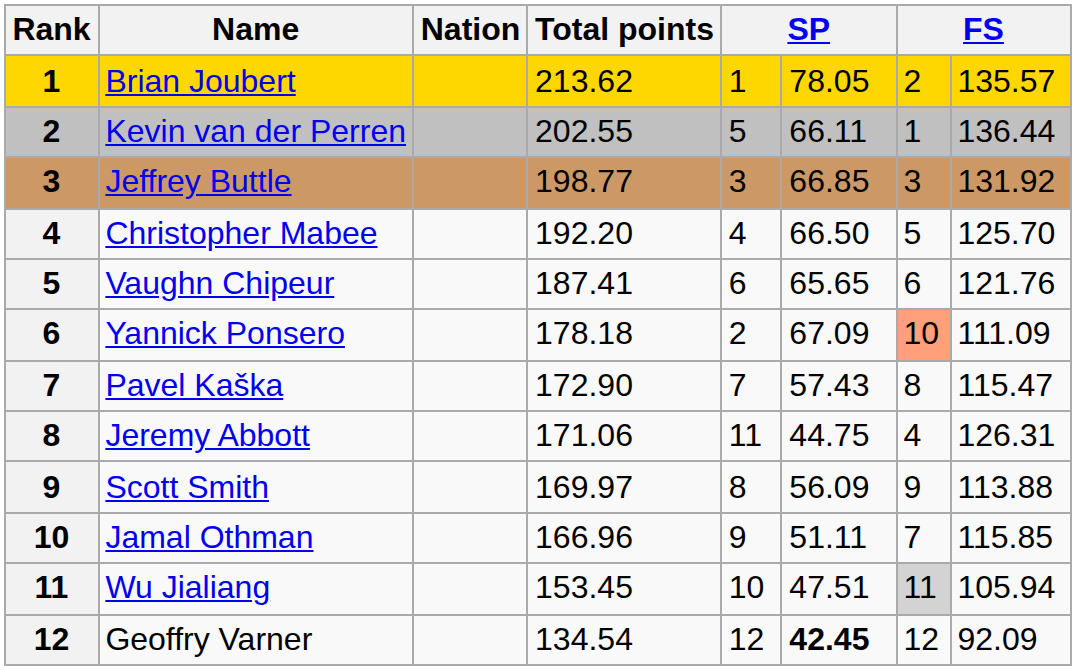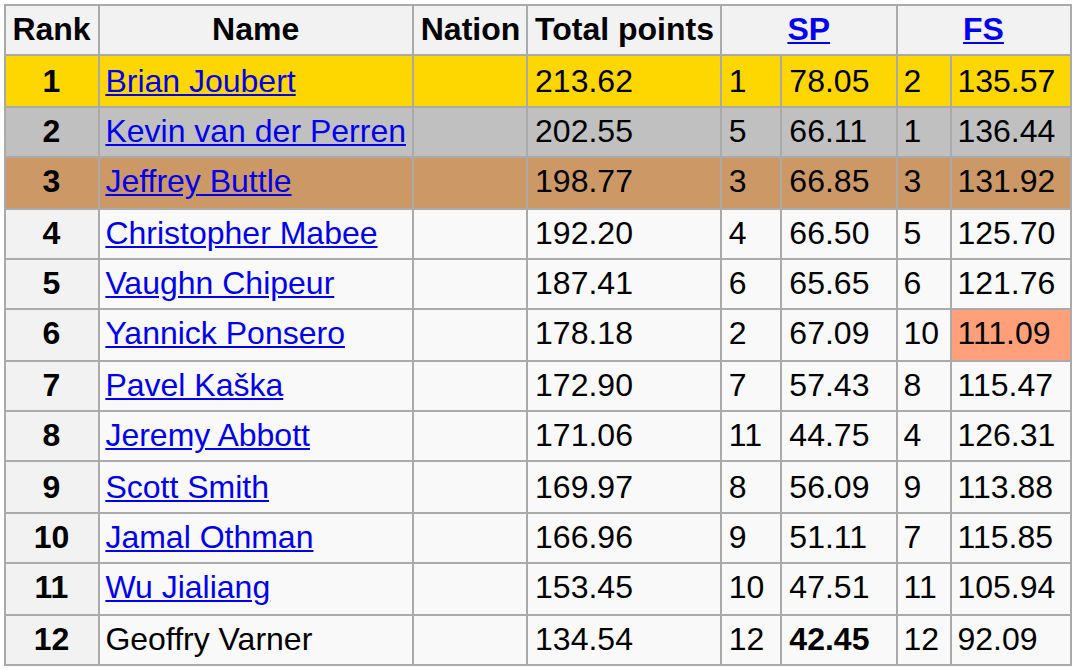(921, 334) lightsalmon background -> (921, 334) no background
(1004, 334) no background -> (1004, 334) lightsalmon background
(920, 588) lightgrey background -> (920, 588) no background
